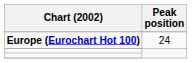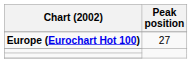(164, 40) 24 -> (164, 40) 27
